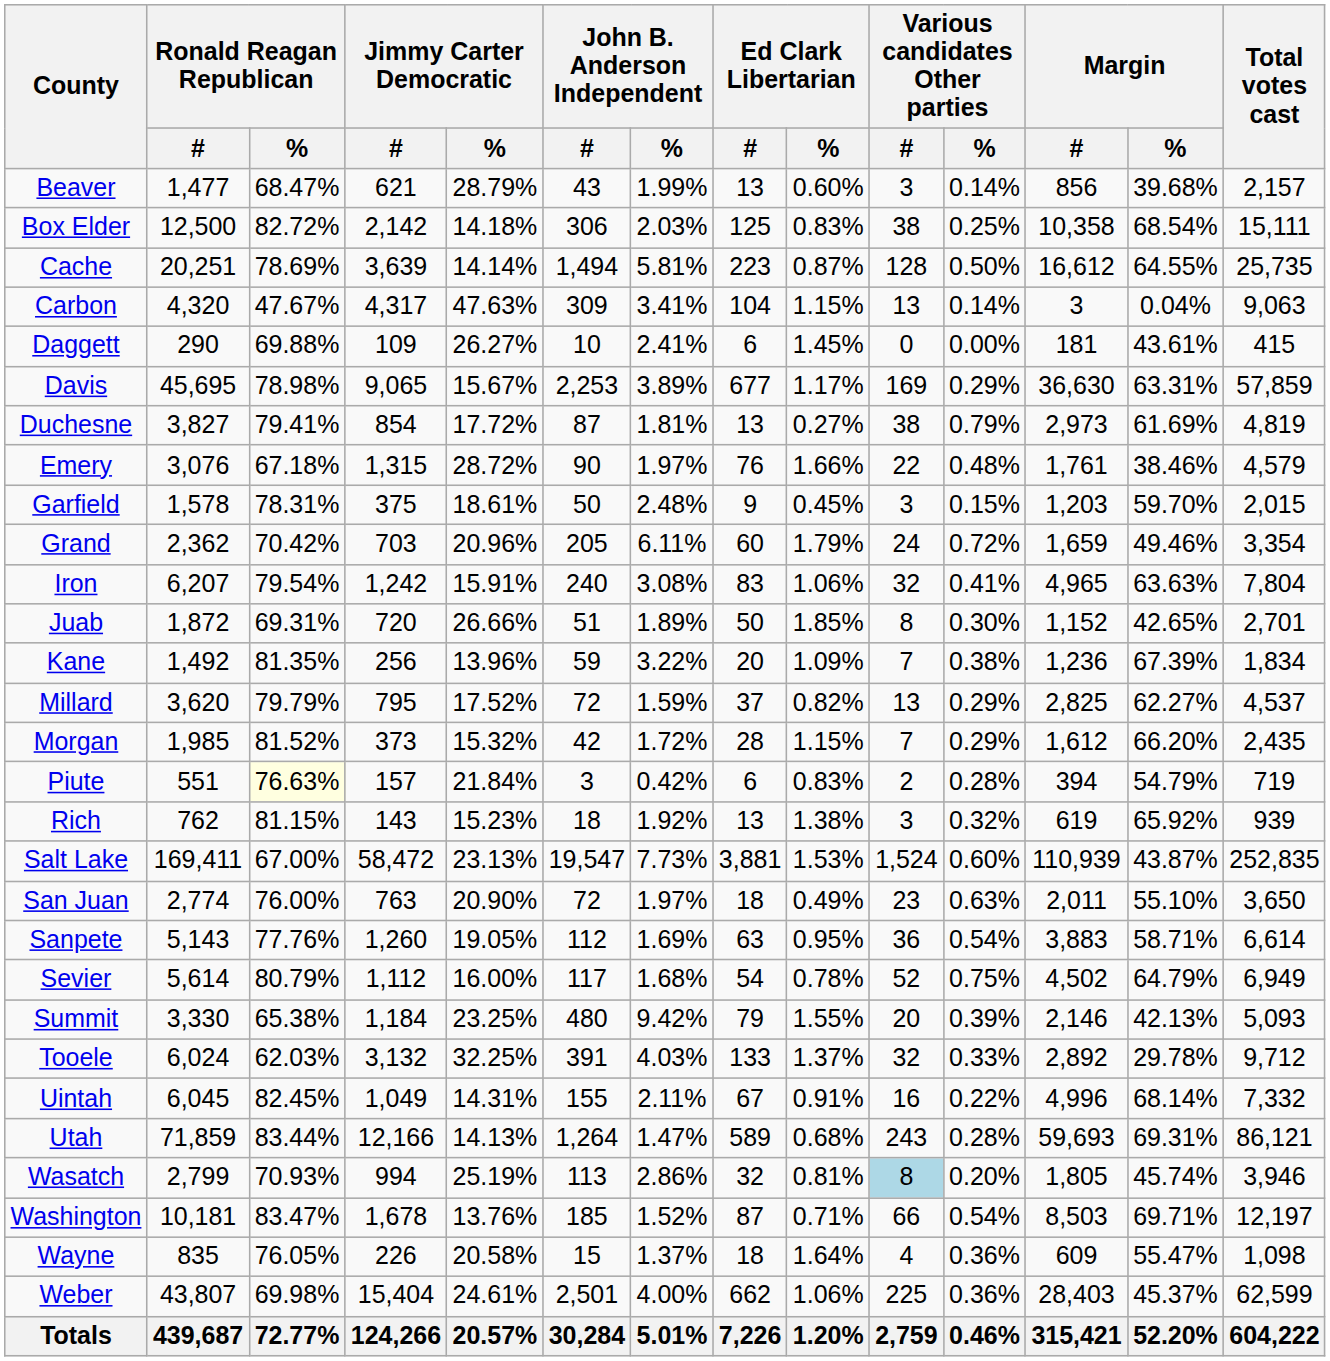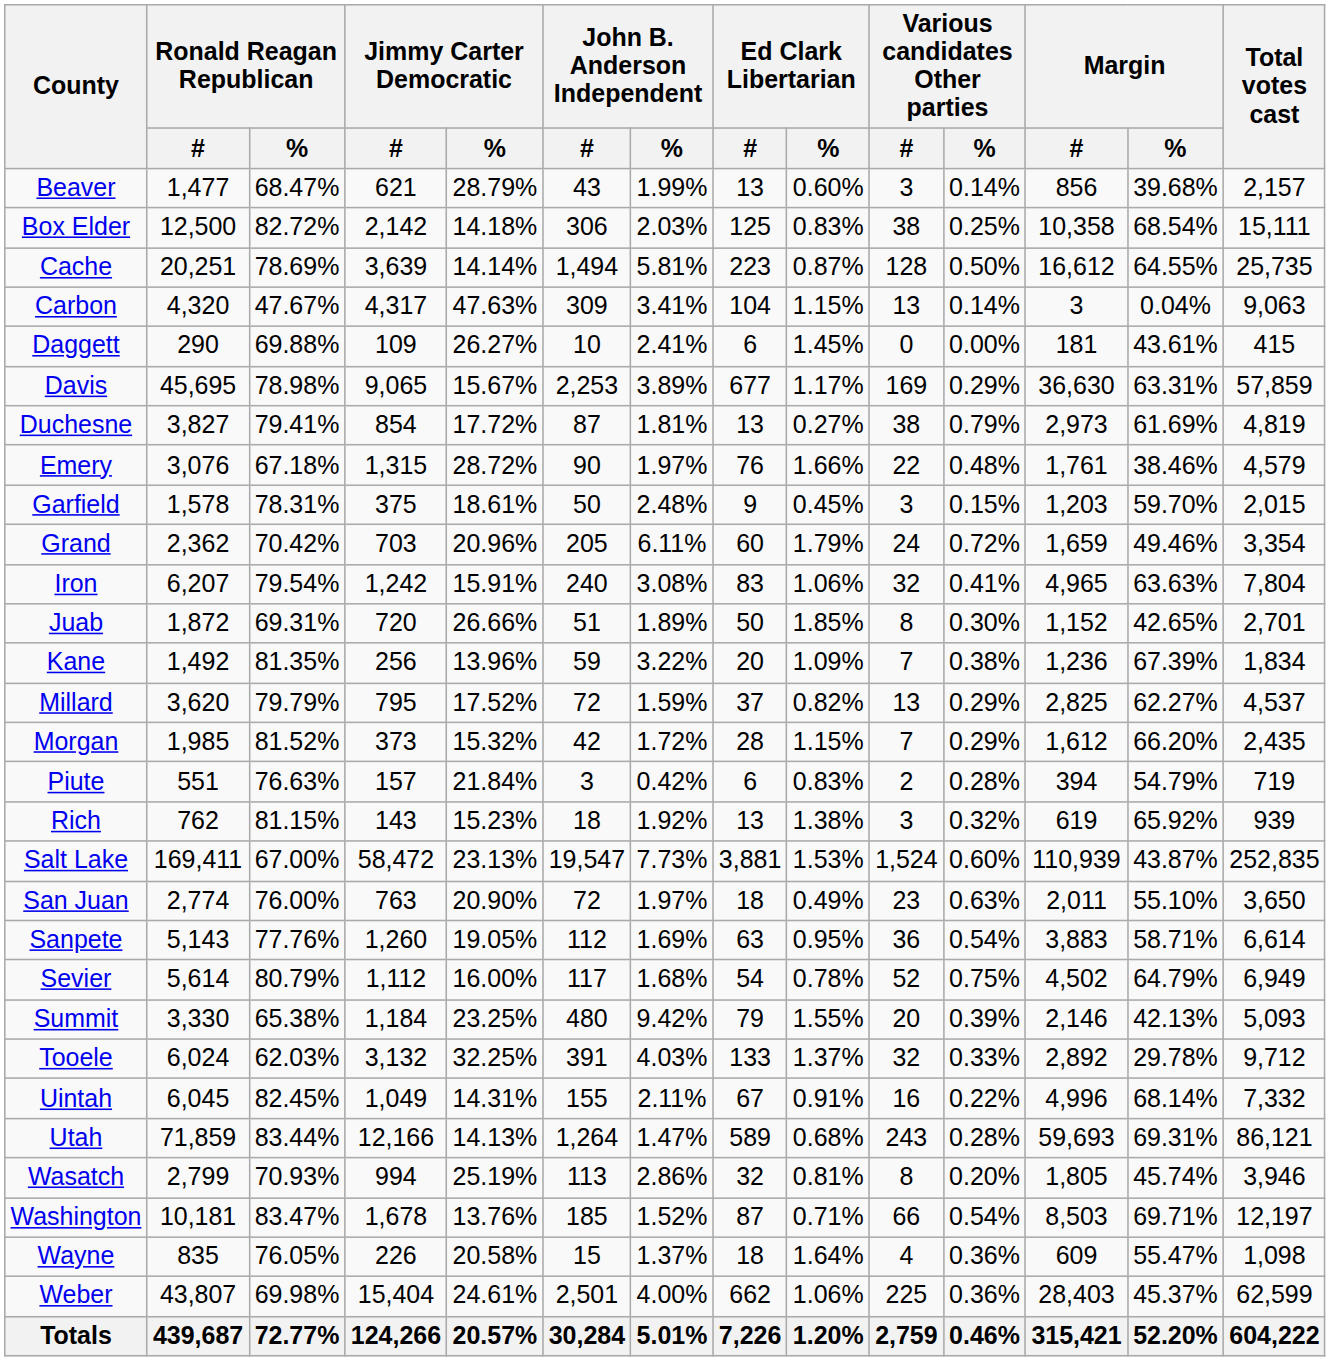(297, 781) lightyellow background -> (297, 781) no background
(906, 1177) lightblue background -> (906, 1177) no background
